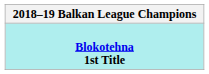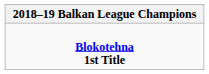(104, 53) paleturquoise background -> (104, 53) no background
